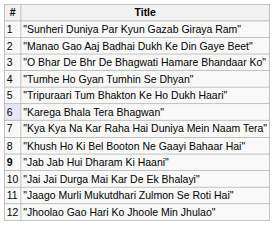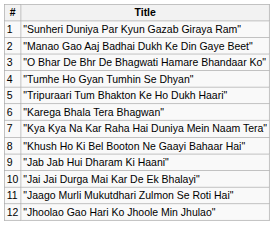(10, 112) lavender background -> (10, 112) no background
(10, 162) bold -> (10, 162) normal
